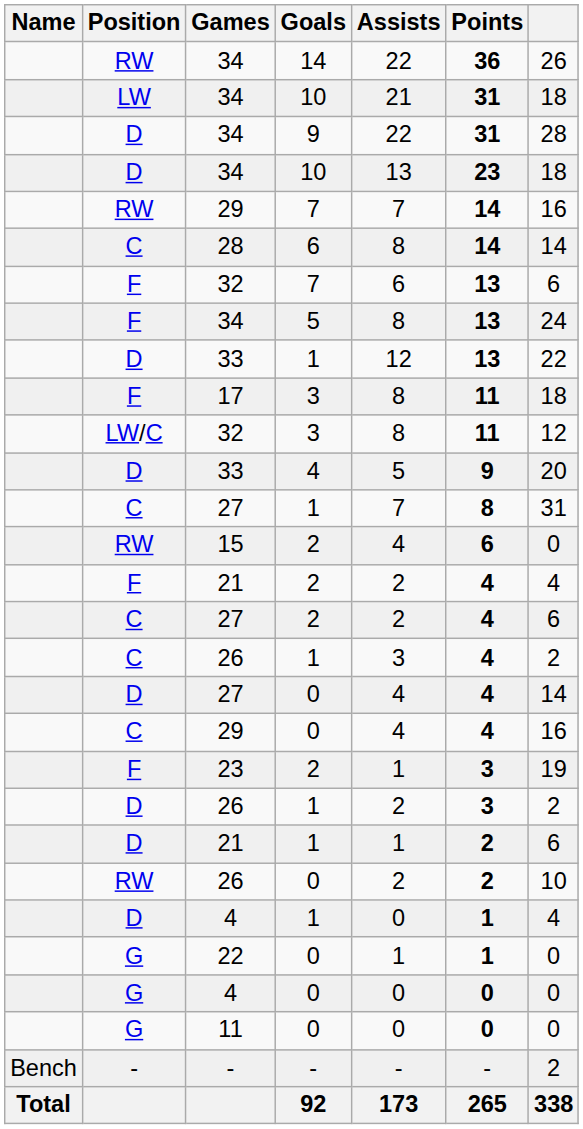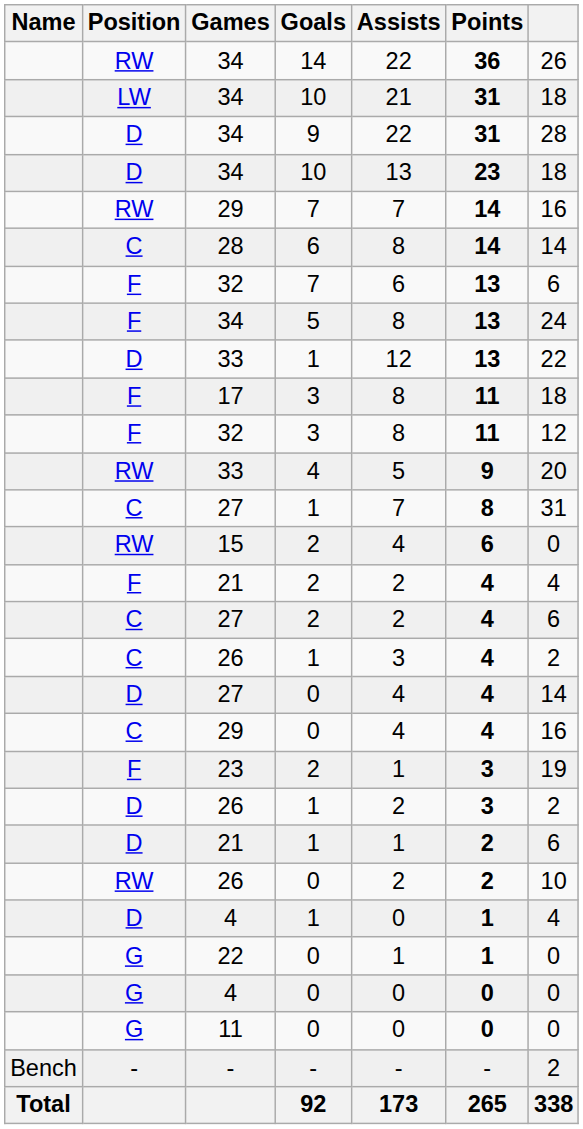(134, 433) LW/C -> (134, 433) F
(134, 470) D -> (134, 470) RW
